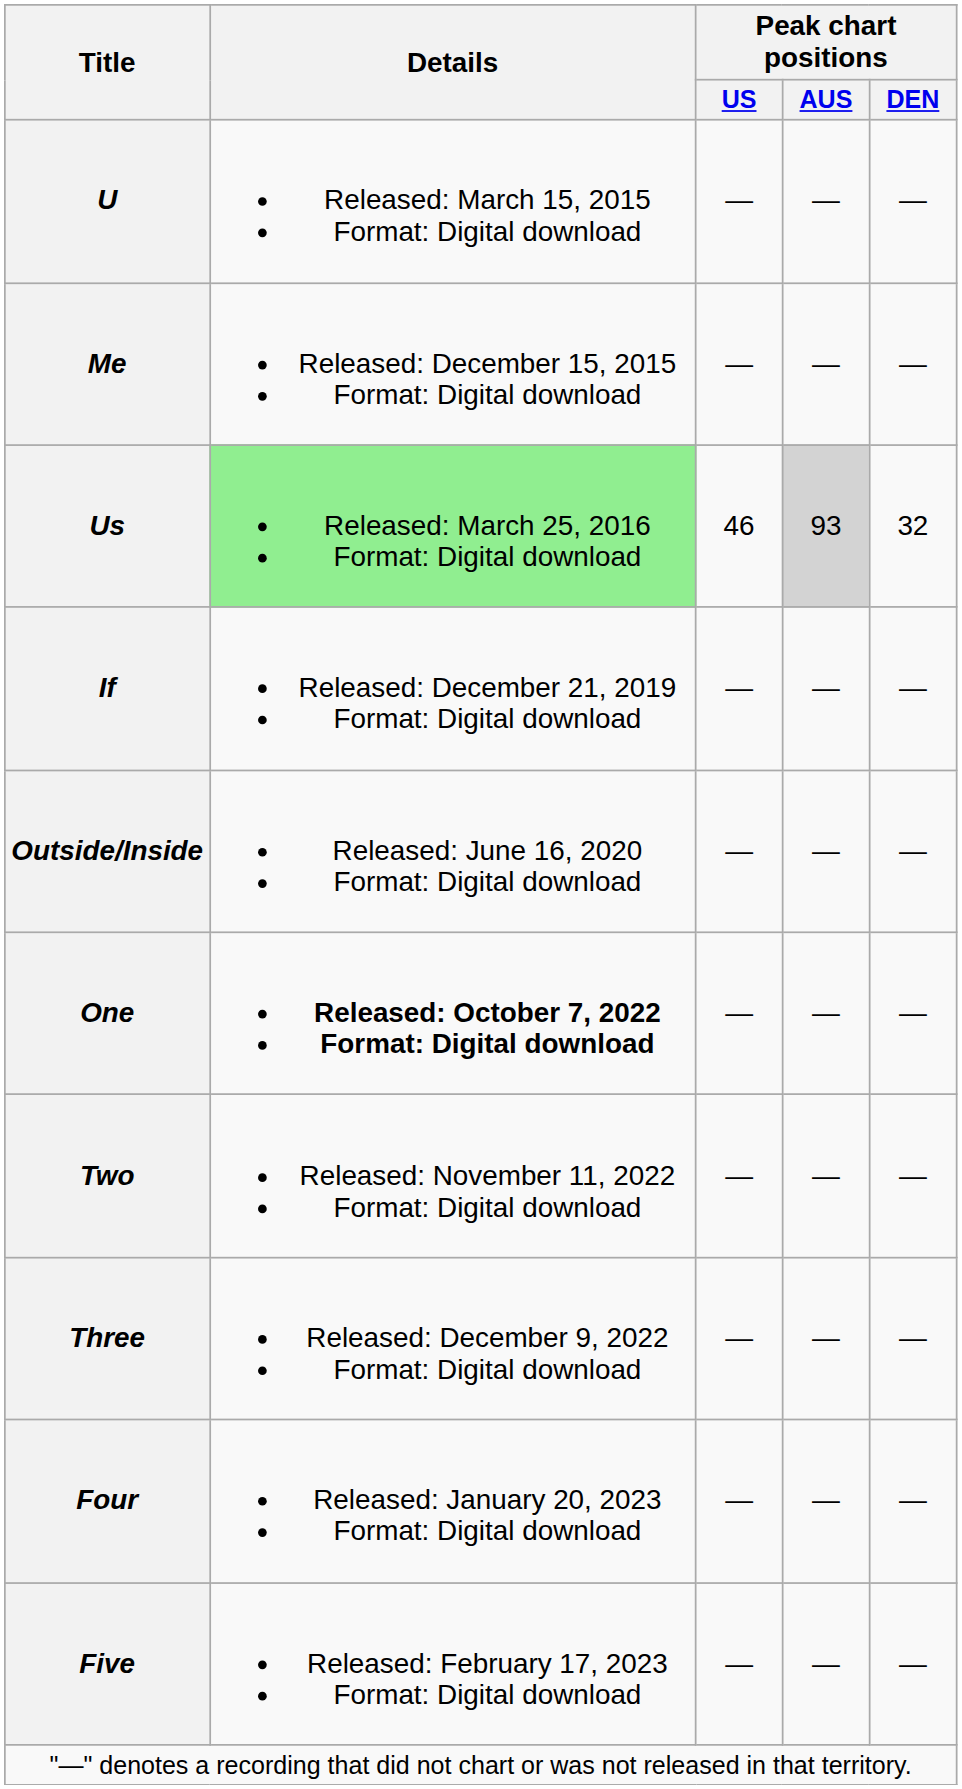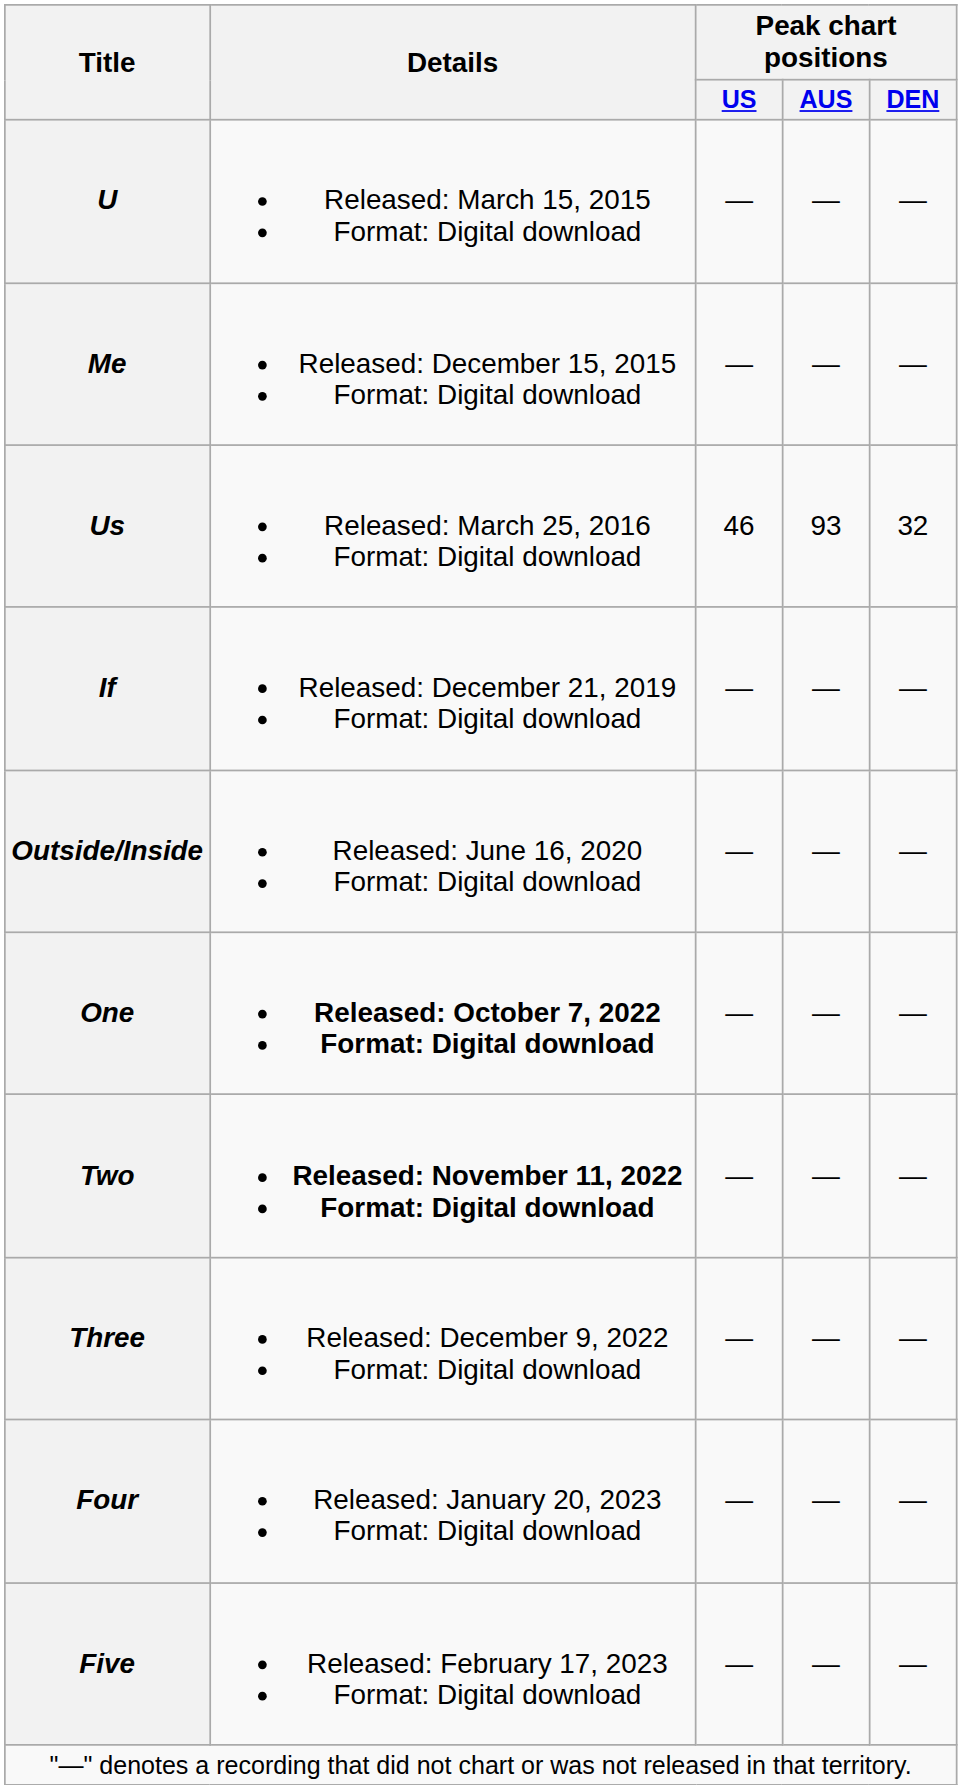(453, 542) lightgreen background -> (453, 542) no background
(826, 525) lightgrey background -> (826, 525) no background
(453, 1192) normal -> (453, 1192) bold
